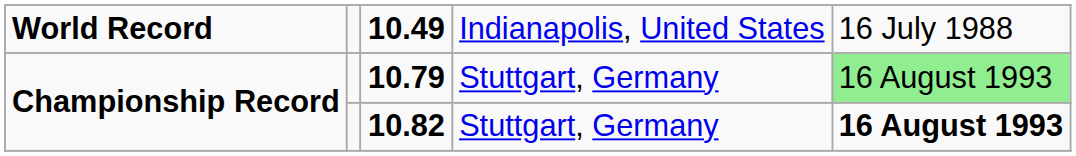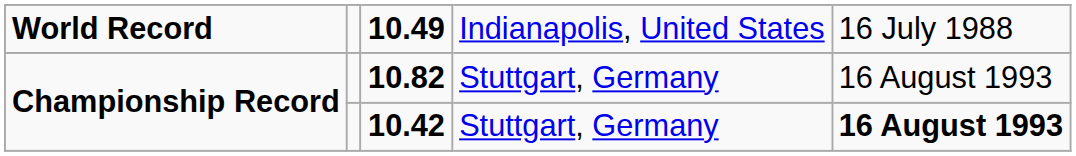(407, 77) 10.79 -> (407, 77) 10.82
(946, 77) lightgreen background -> (946, 77) no background
(407, 126) 10.82 -> (407, 126) 10.42
